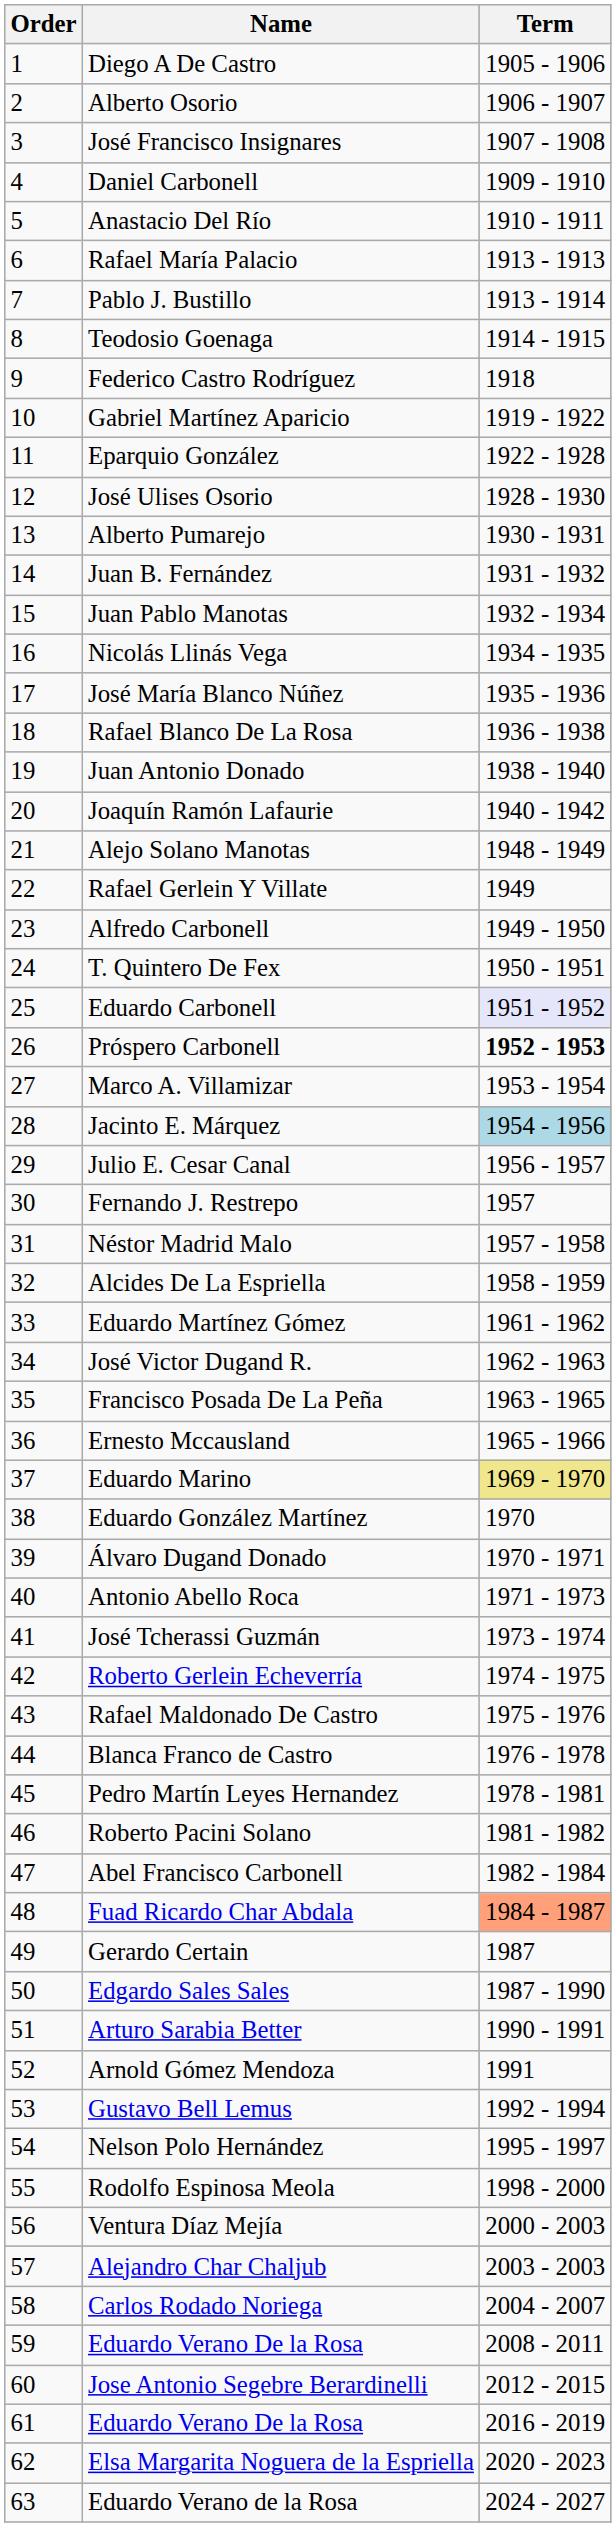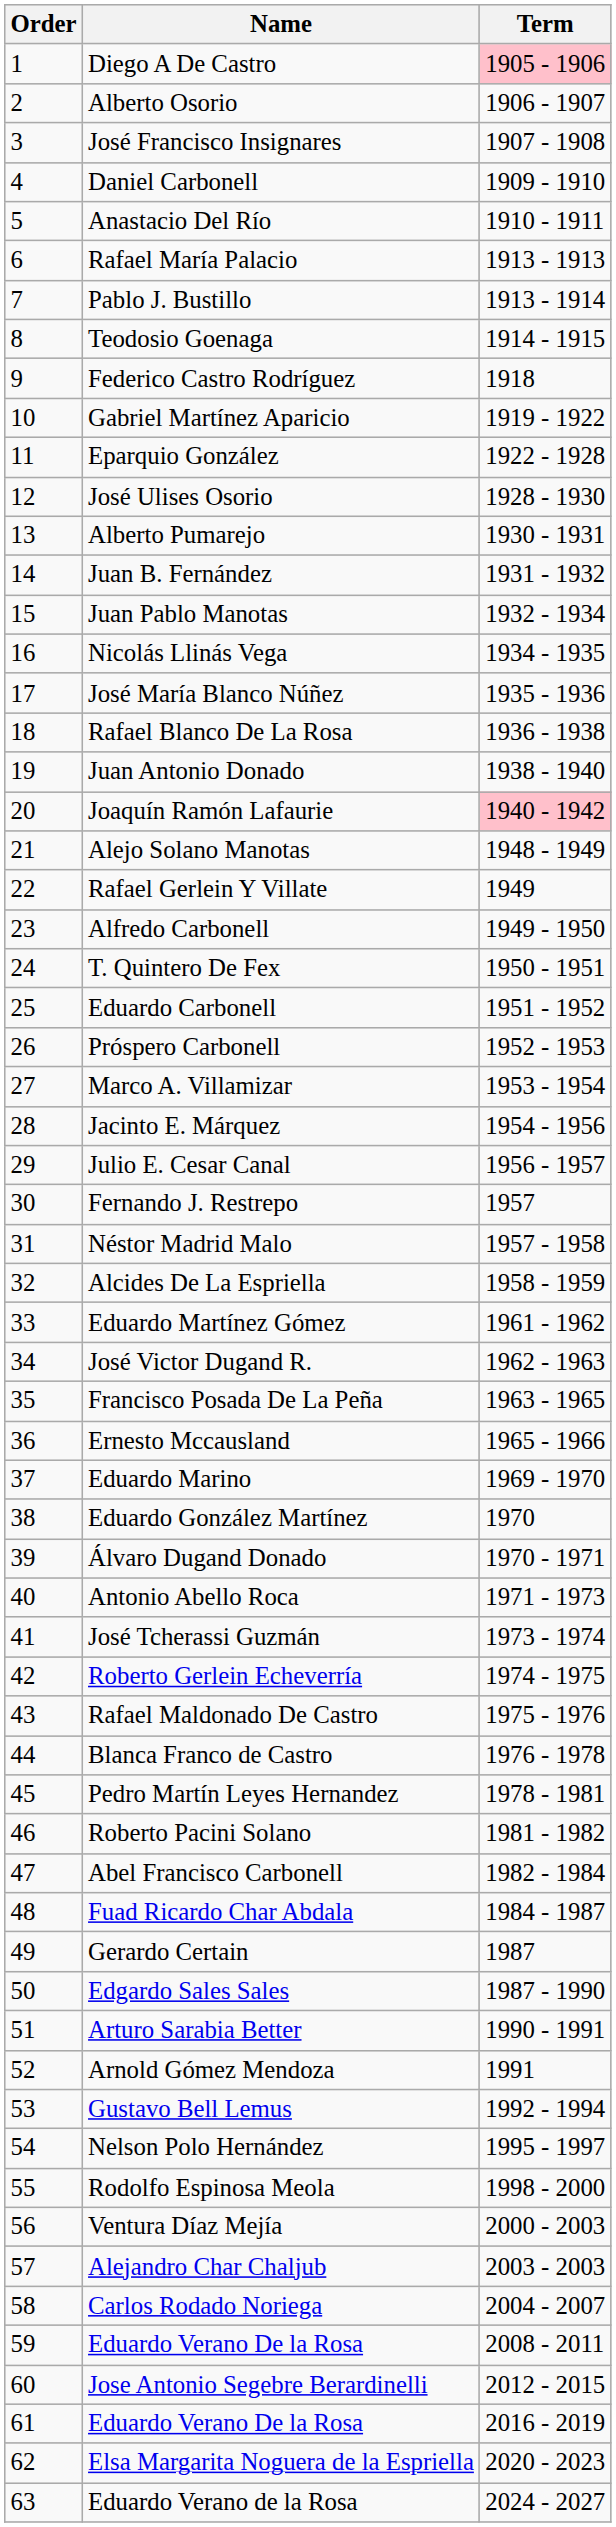(545, 63) no background -> (545, 63) pink background
(545, 810) no background -> (545, 810) pink background
(545, 1007) lavender background -> (545, 1007) no background
(545, 1046) bold -> (545, 1046) normal
(545, 1125) lightblue background -> (545, 1125) no background
(545, 1479) khaki background -> (545, 1479) no background
(545, 1912) lightsalmon background -> (545, 1912) no background
